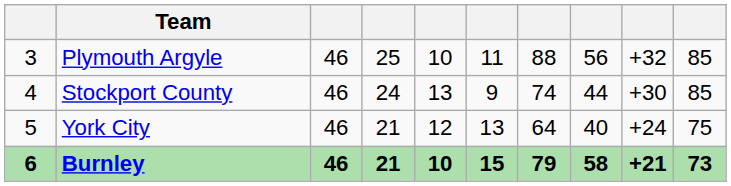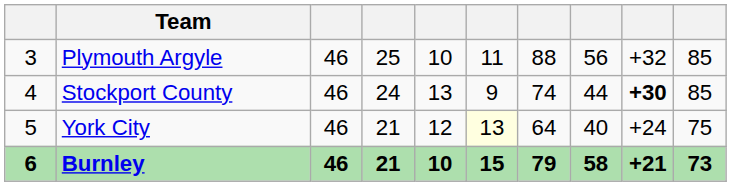(648, 92) normal -> (648, 92) bold
(492, 127) no background -> (492, 127) lightyellow background
